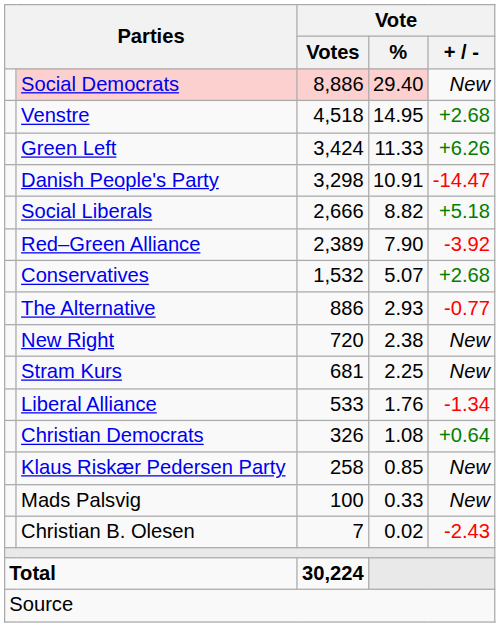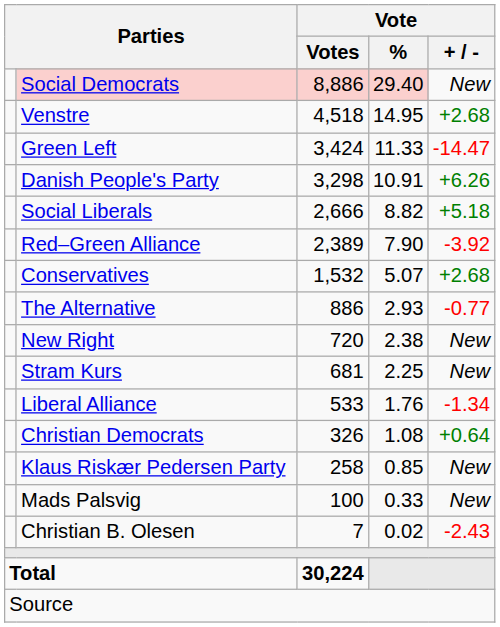(464, 148) +6.26 -> (461, 148) -14.47
(461, 180) -14.47 -> (464, 180) +6.26
